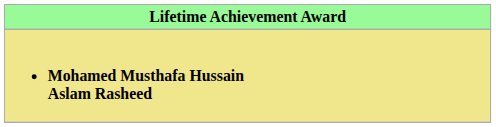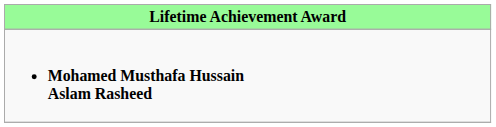(248, 85) khaki background -> (248, 85) no background
